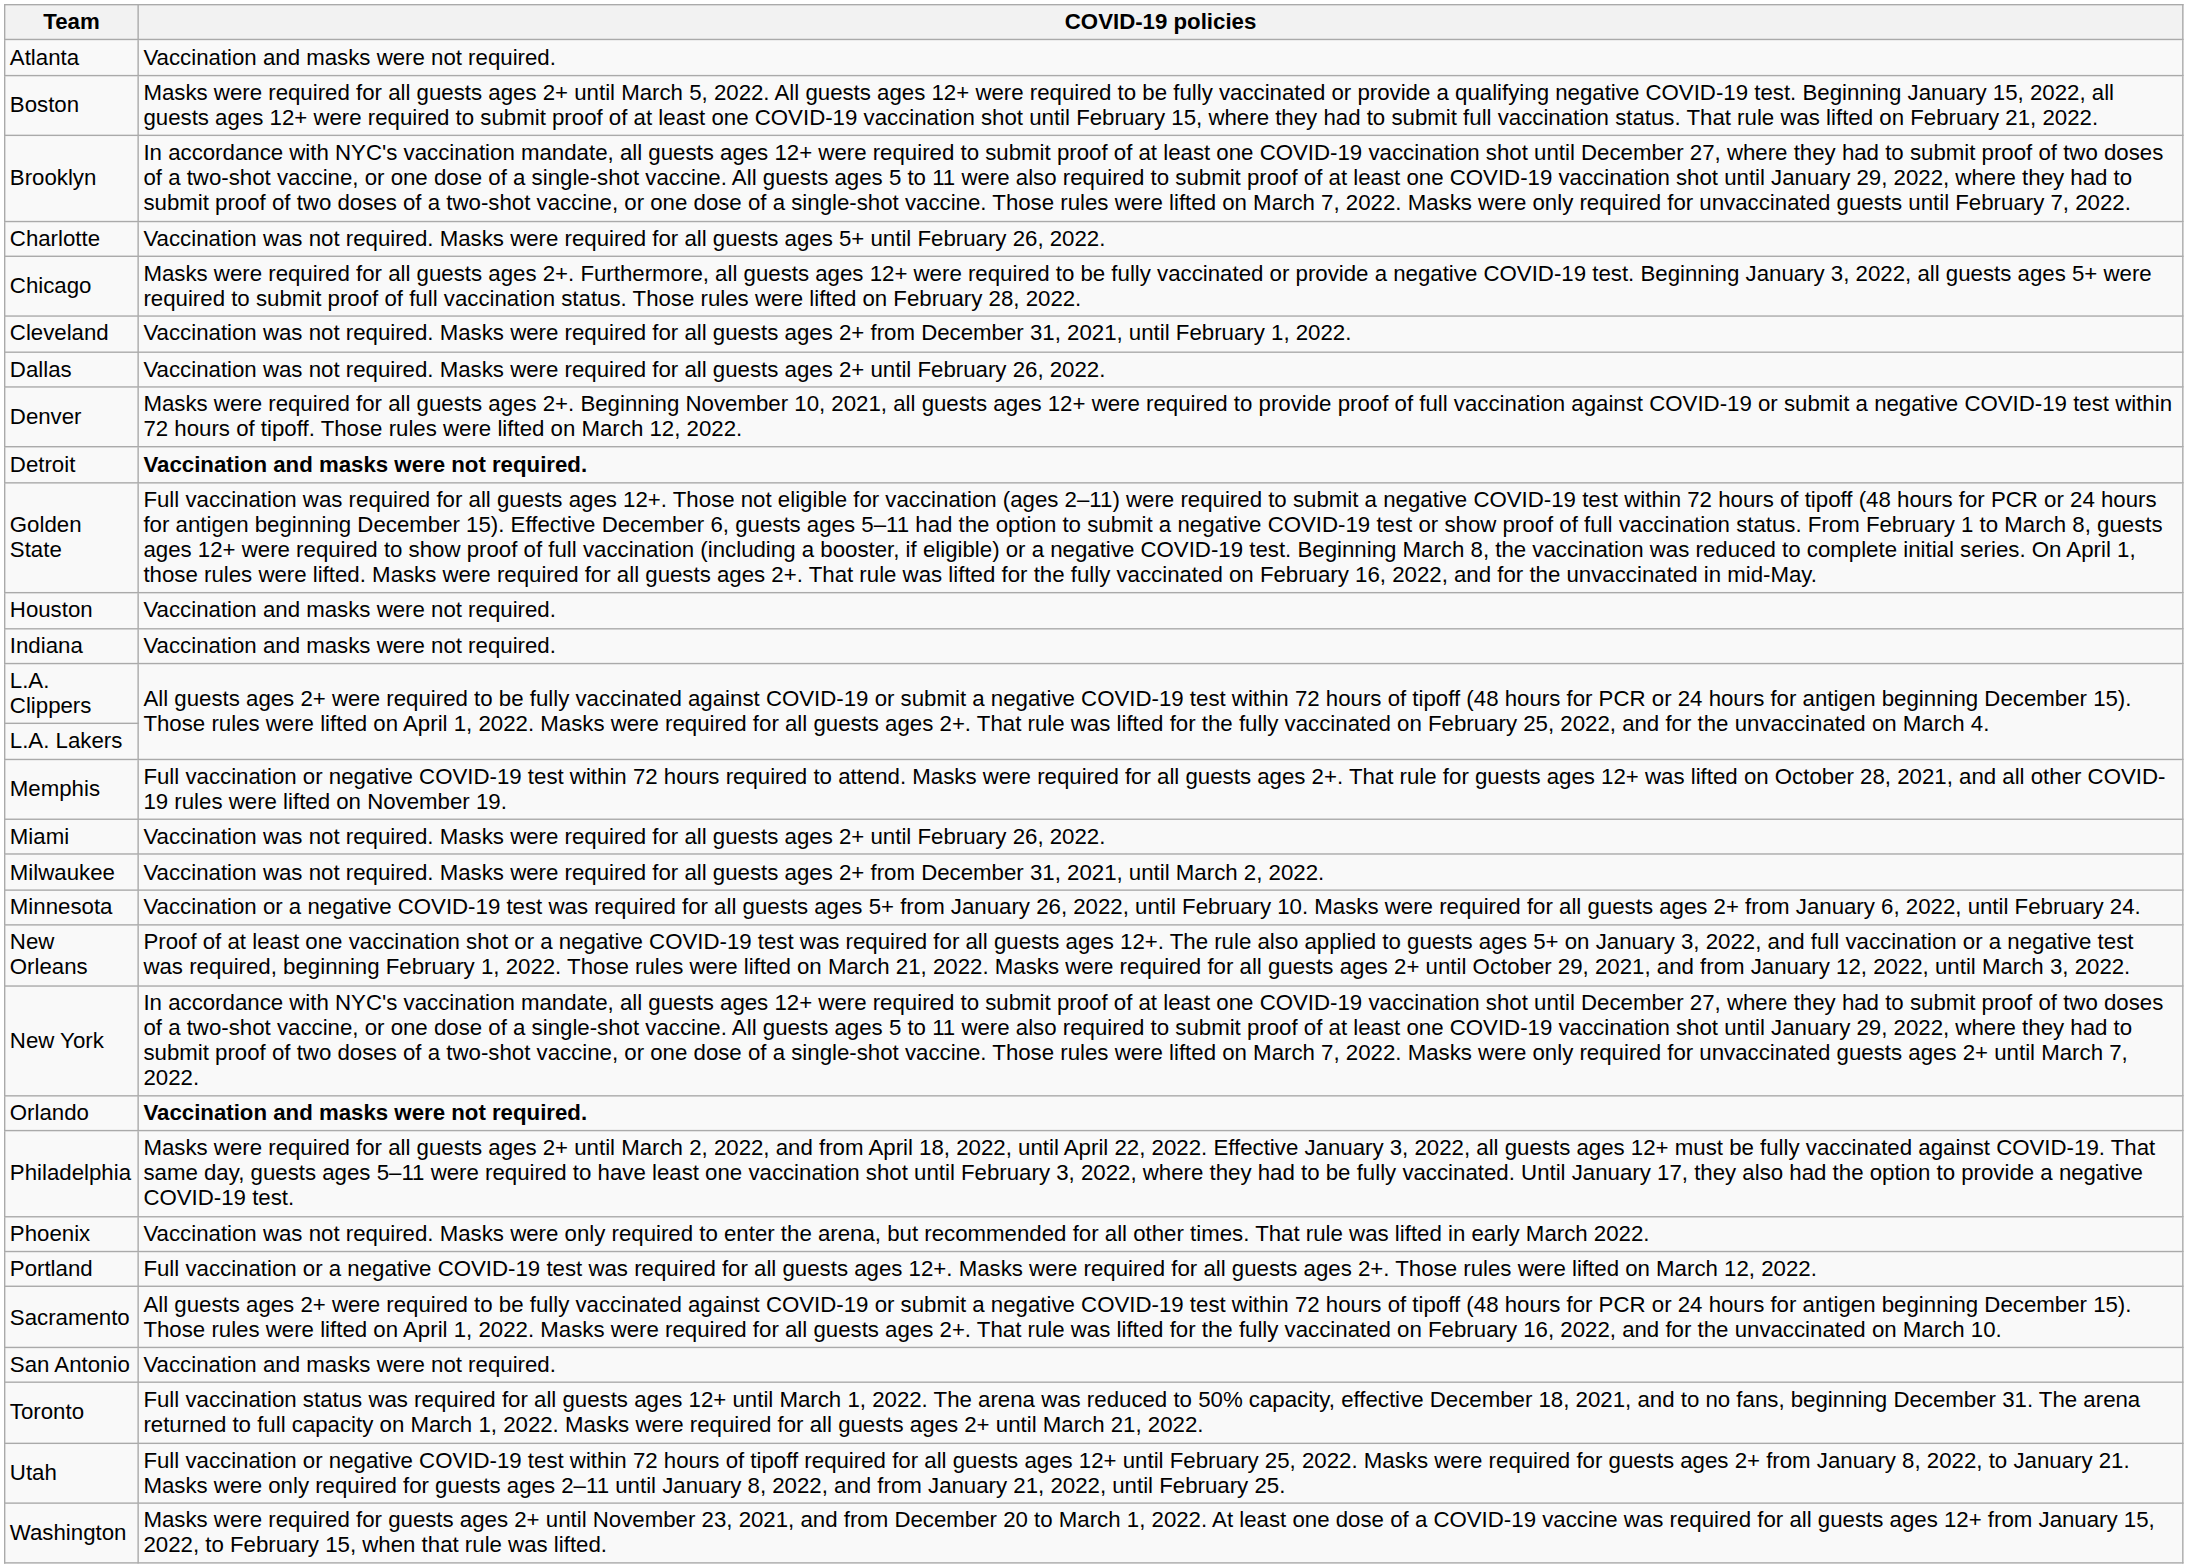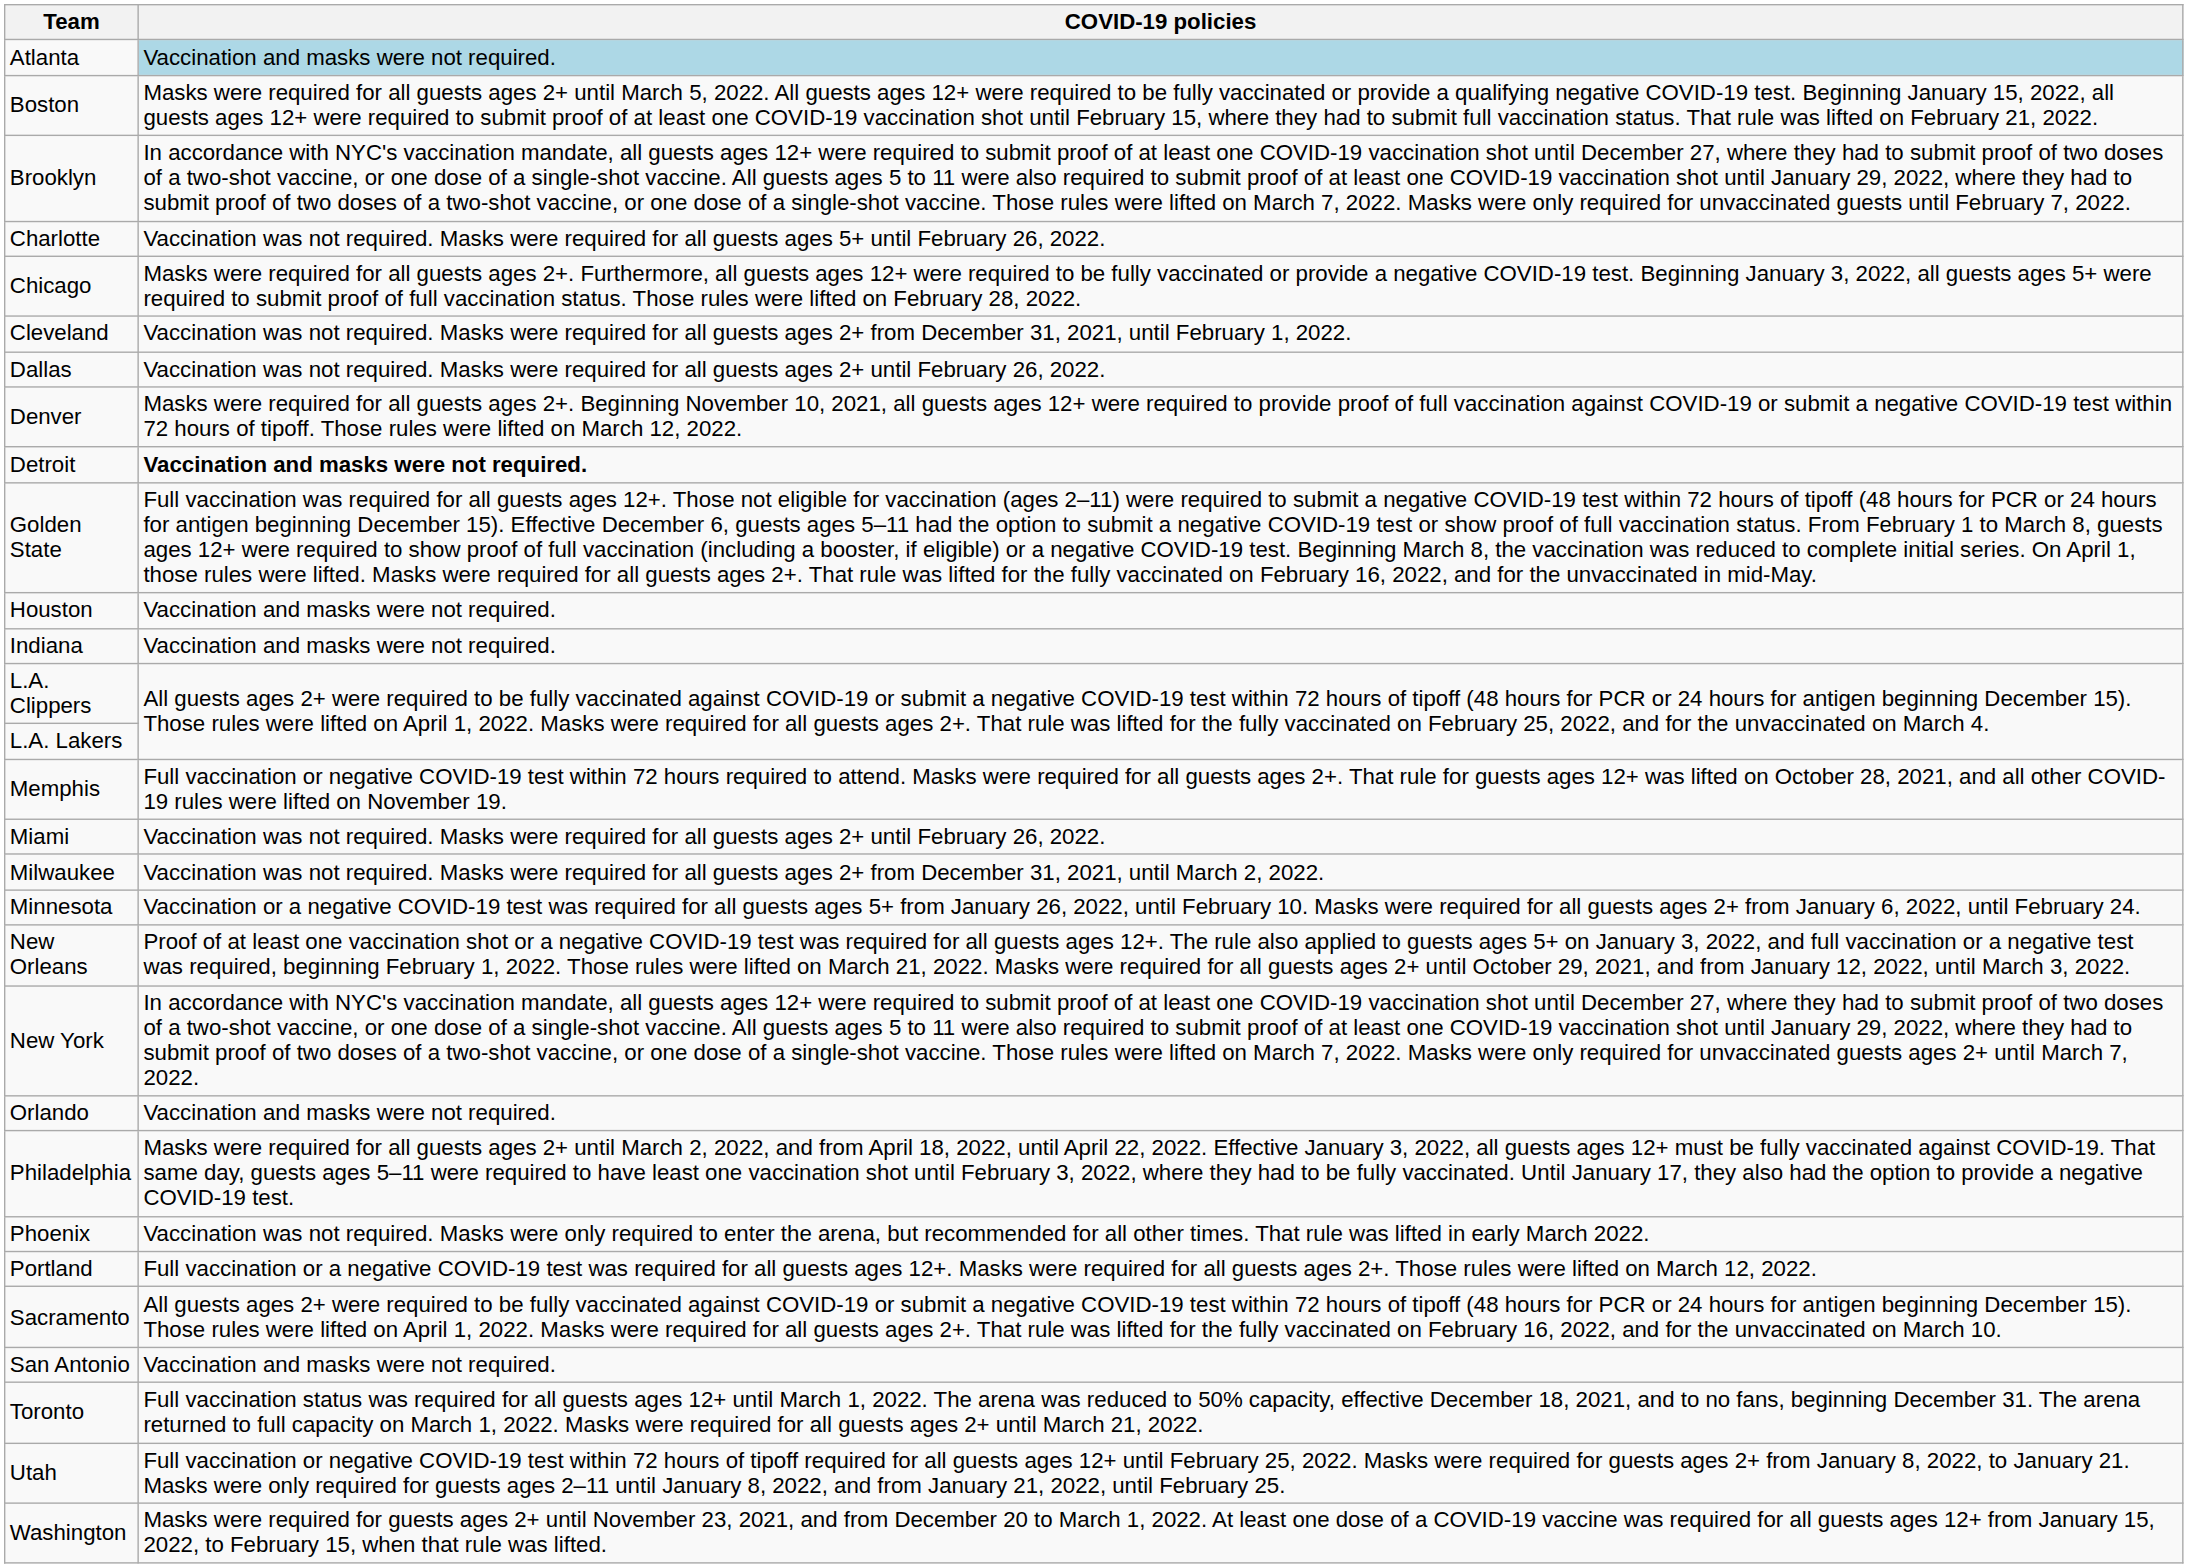(350, 57) no background -> (350, 57) lightblue background
(365, 1113) bold -> (350, 1113) normal
